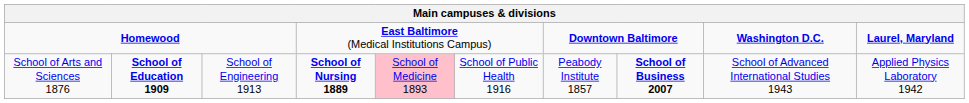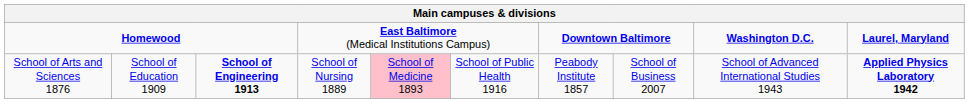(157, 76) bold -> (154, 76) normal
(249, 76) normal -> (247, 76) bold
(336, 76) bold -> (334, 76) normal
(660, 76) bold -> (653, 76) normal
(910, 76) normal -> (906, 76) bold
